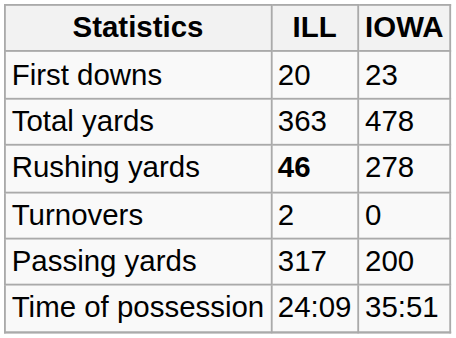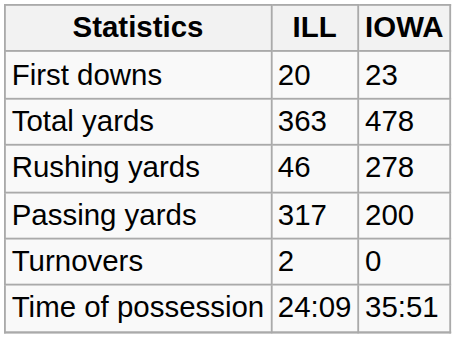(294, 167) bold -> (294, 167) normal
rows swapped: (104, 261) <-> (77, 214)
